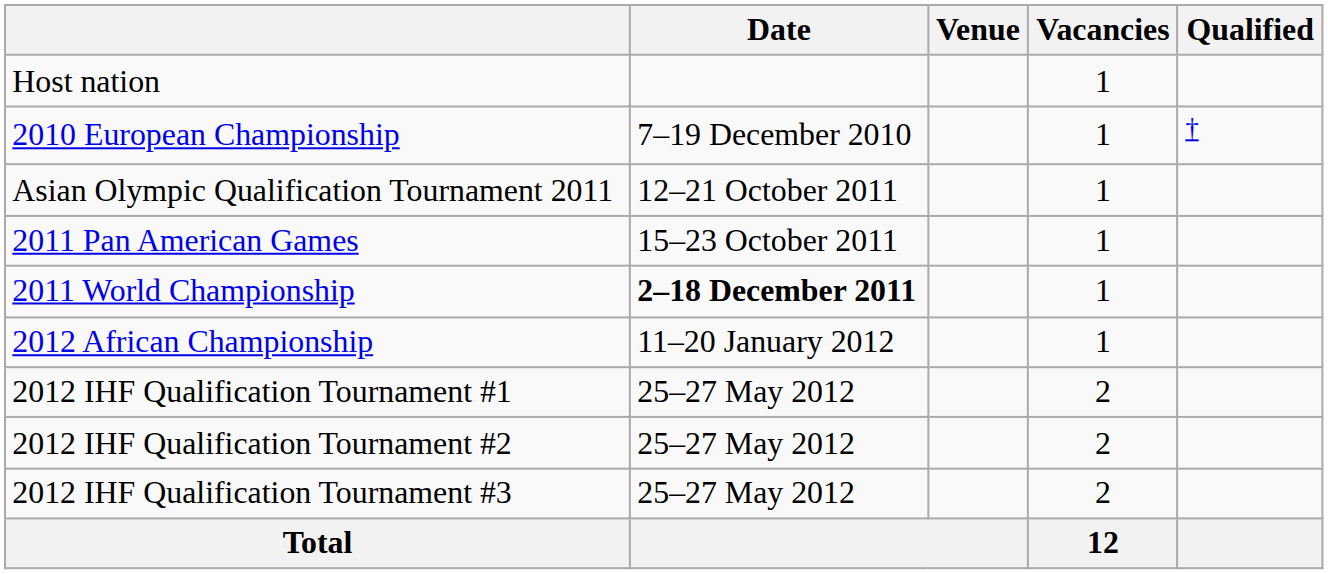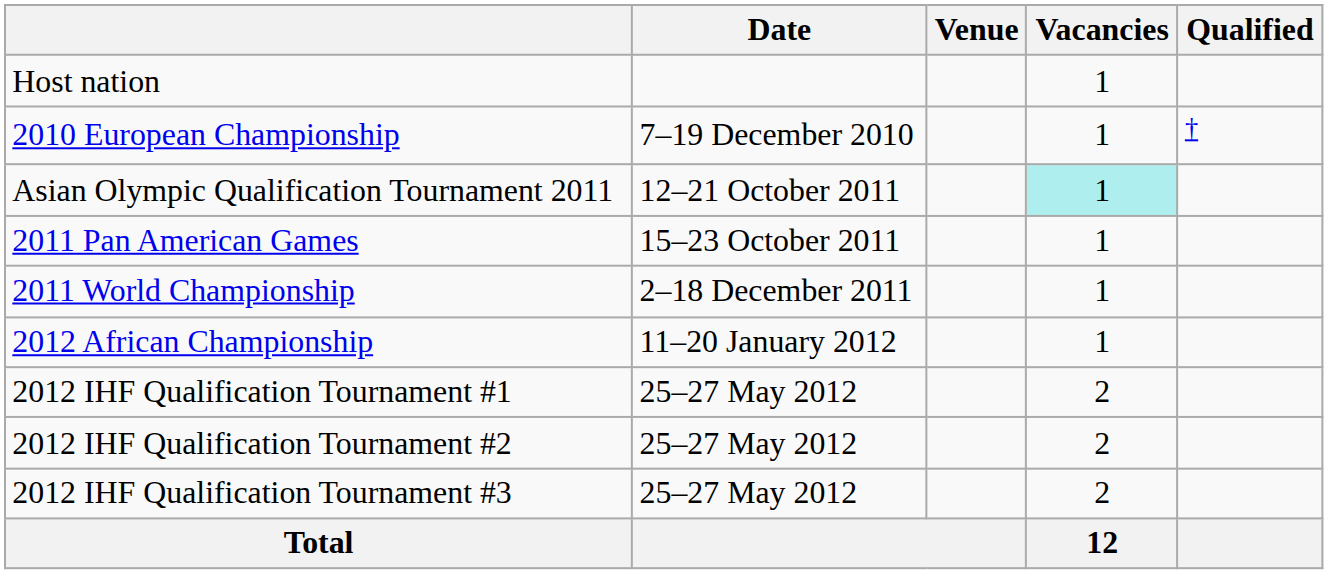(1103, 189) no background -> (1102, 189) paleturquoise background
(777, 290) bold -> (776, 290) normal
